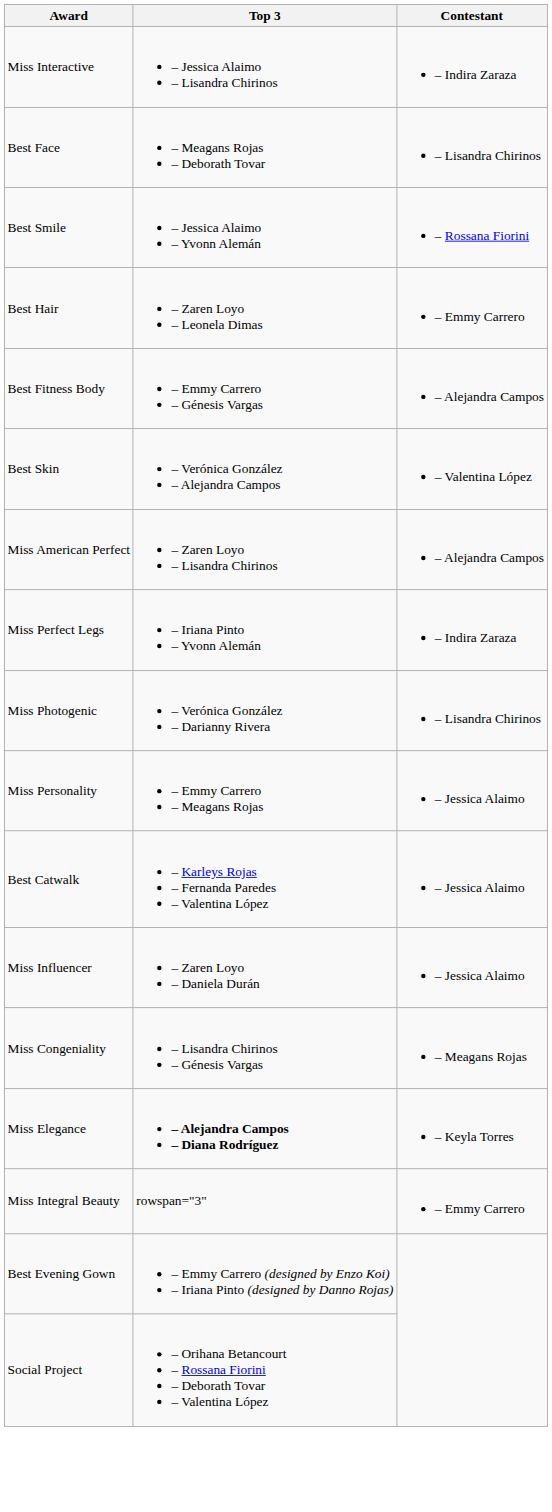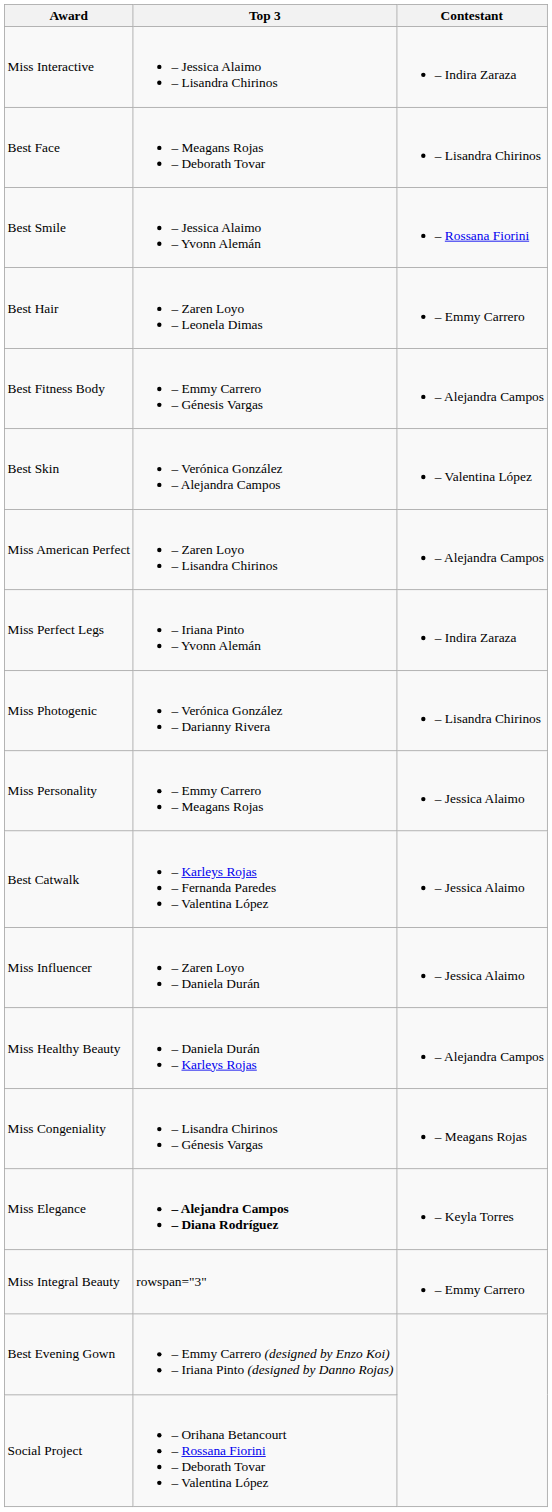+ row: (64, 1048)
